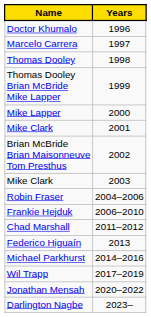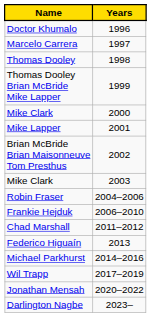(34, 112) Mike Lapper -> (30, 112) Mike Clark
(30, 128) Mike Clark -> (34, 128) Mike Lapper
